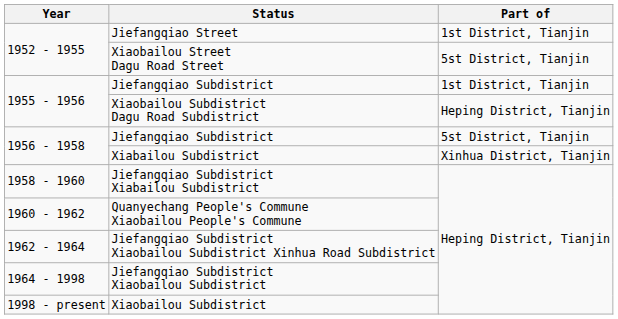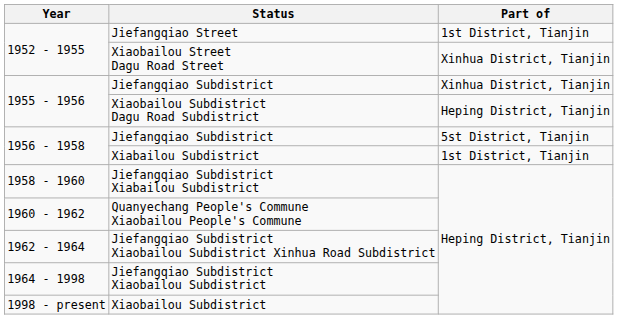(515, 59) 5st District, Tianjin -> (526, 59) Xinhua District, Tianjin
(515, 85) 1st District, Tianjin -> (526, 85) Xinhua District, Tianjin
(526, 155) Xinhua District, Tianjin -> (515, 155) 1st District, Tianjin
